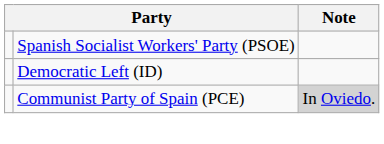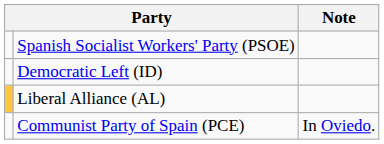+ row: (91, 98)
(339, 98) lightgrey background -> (339, 125) no background
